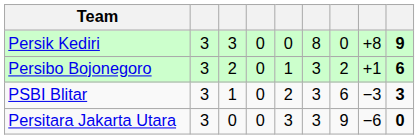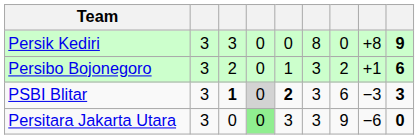(232, 95) normal -> (232, 95) bold
(260, 95) no background -> (260, 95) lightgrey background
(288, 95) normal -> (288, 95) bold
(260, 120) no background -> (260, 120) lightgreen background
